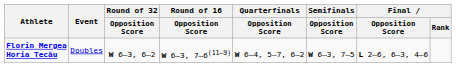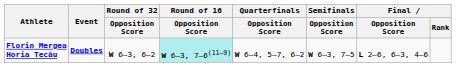(87, 50) normal -> (87, 50) bold
(196, 54) no background -> (196, 54) paleturquoise background
